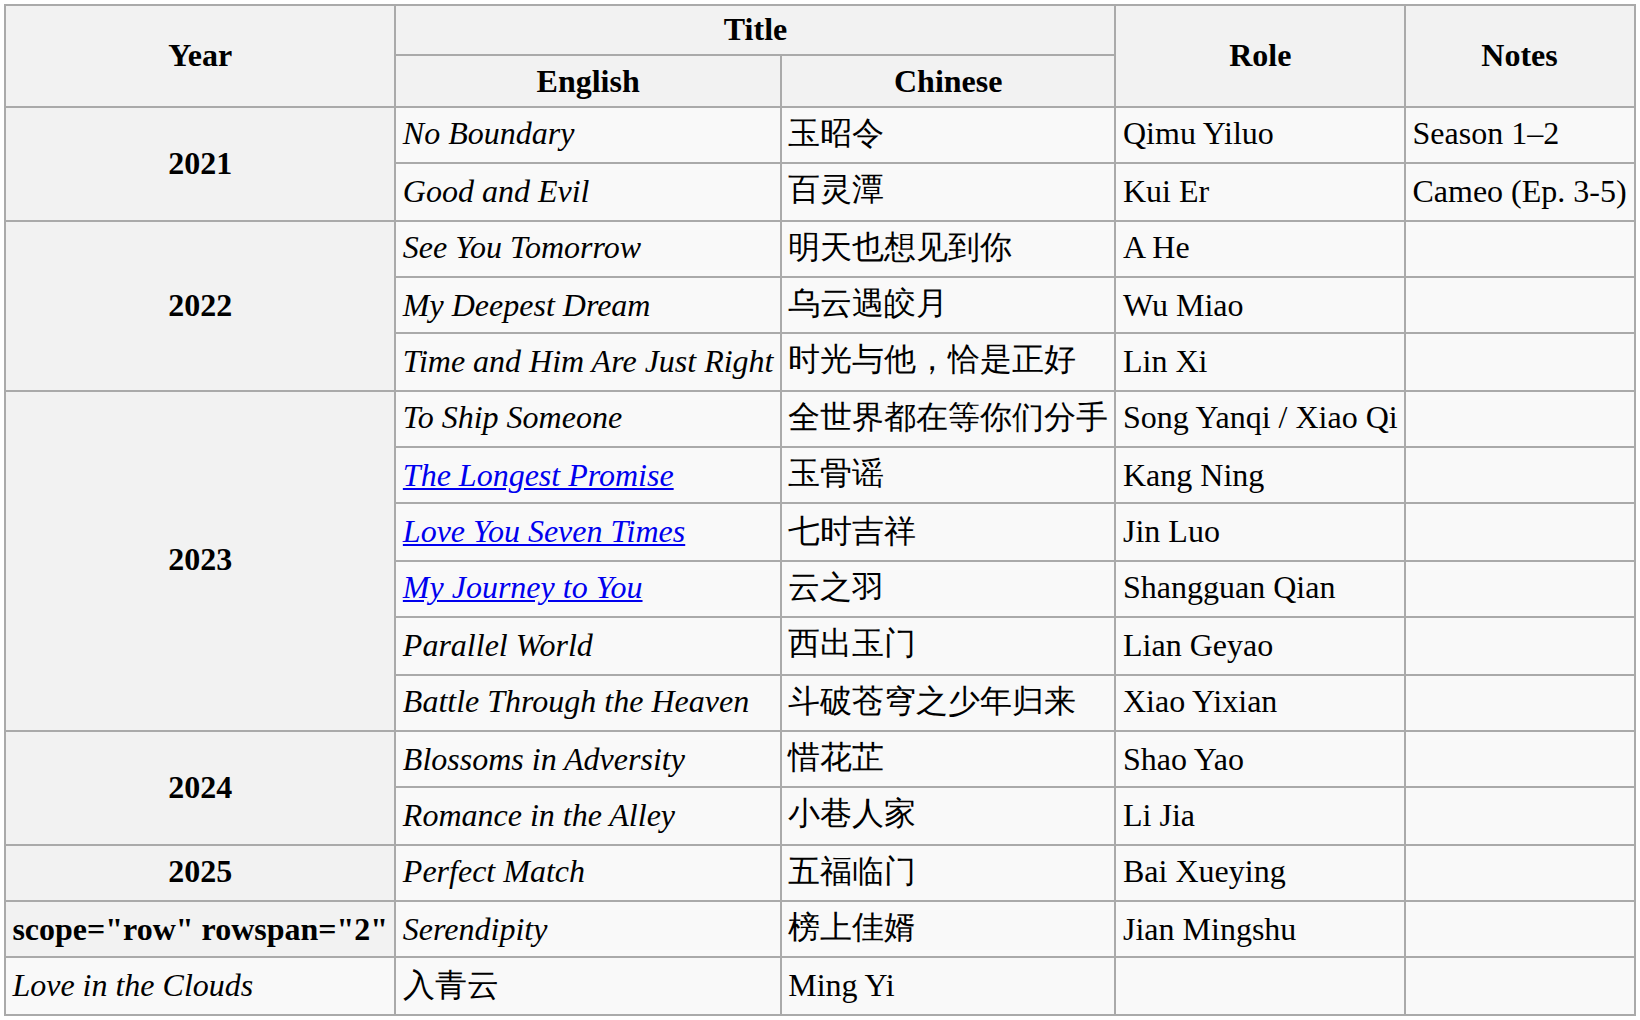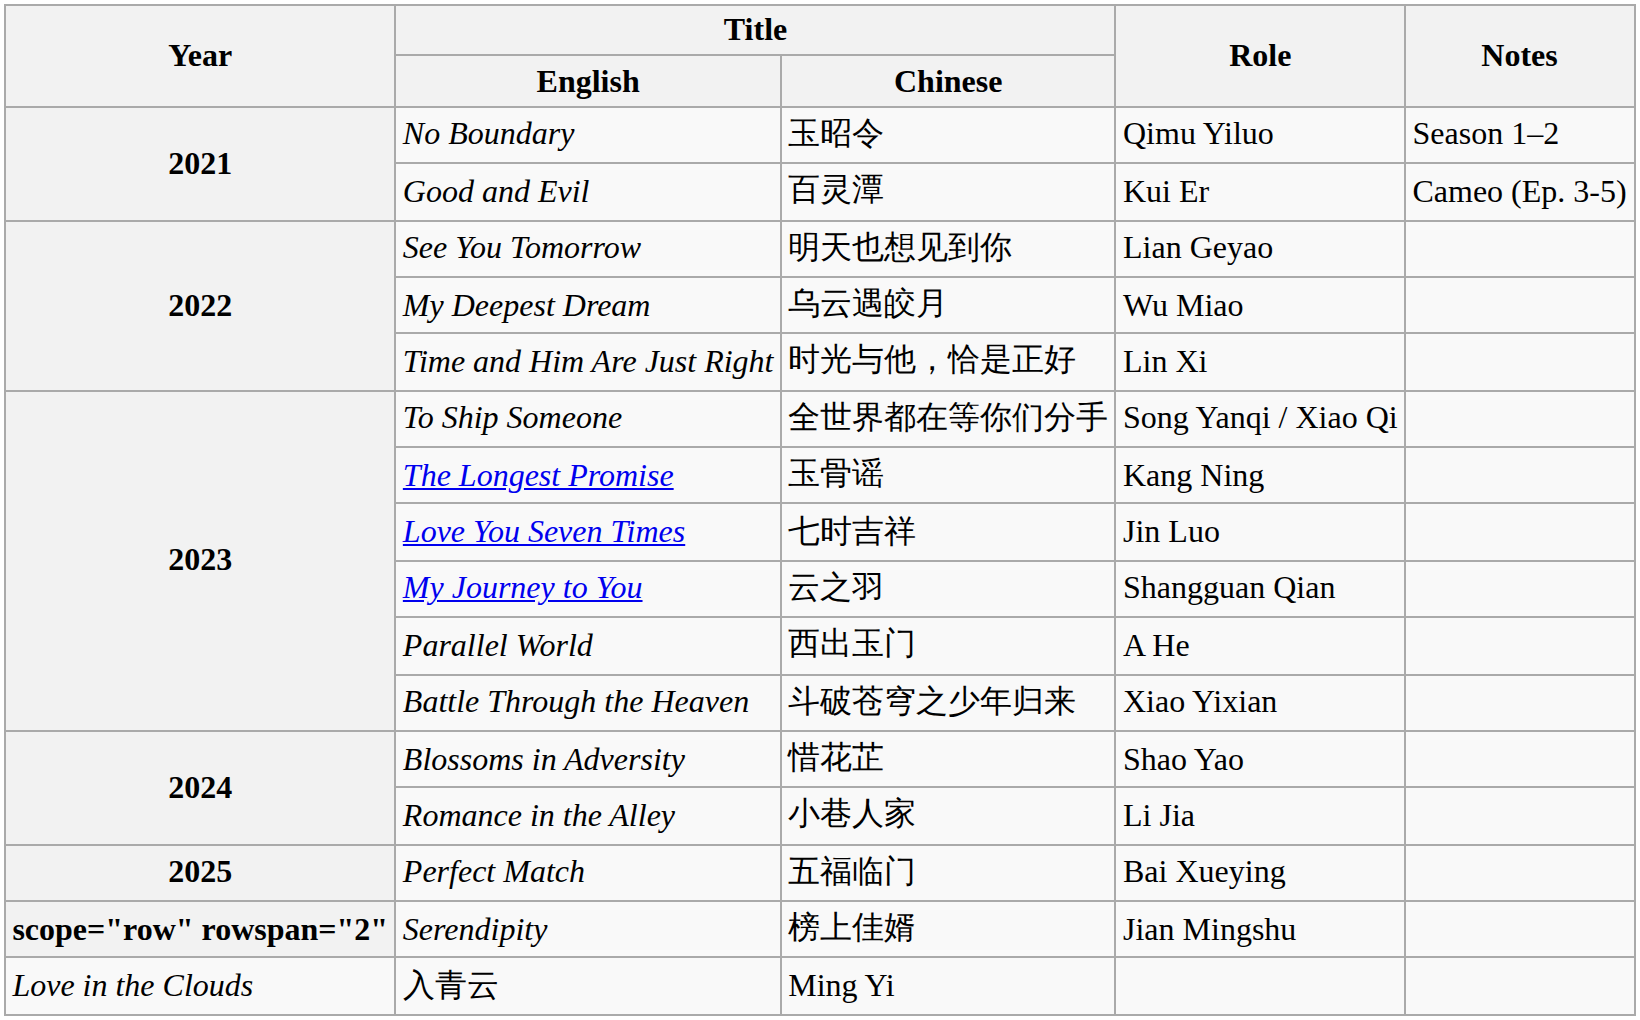(1156, 247) A He -> (1198, 247) Lian Geyao
(1198, 645) Lian Geyao -> (1156, 645) A He
